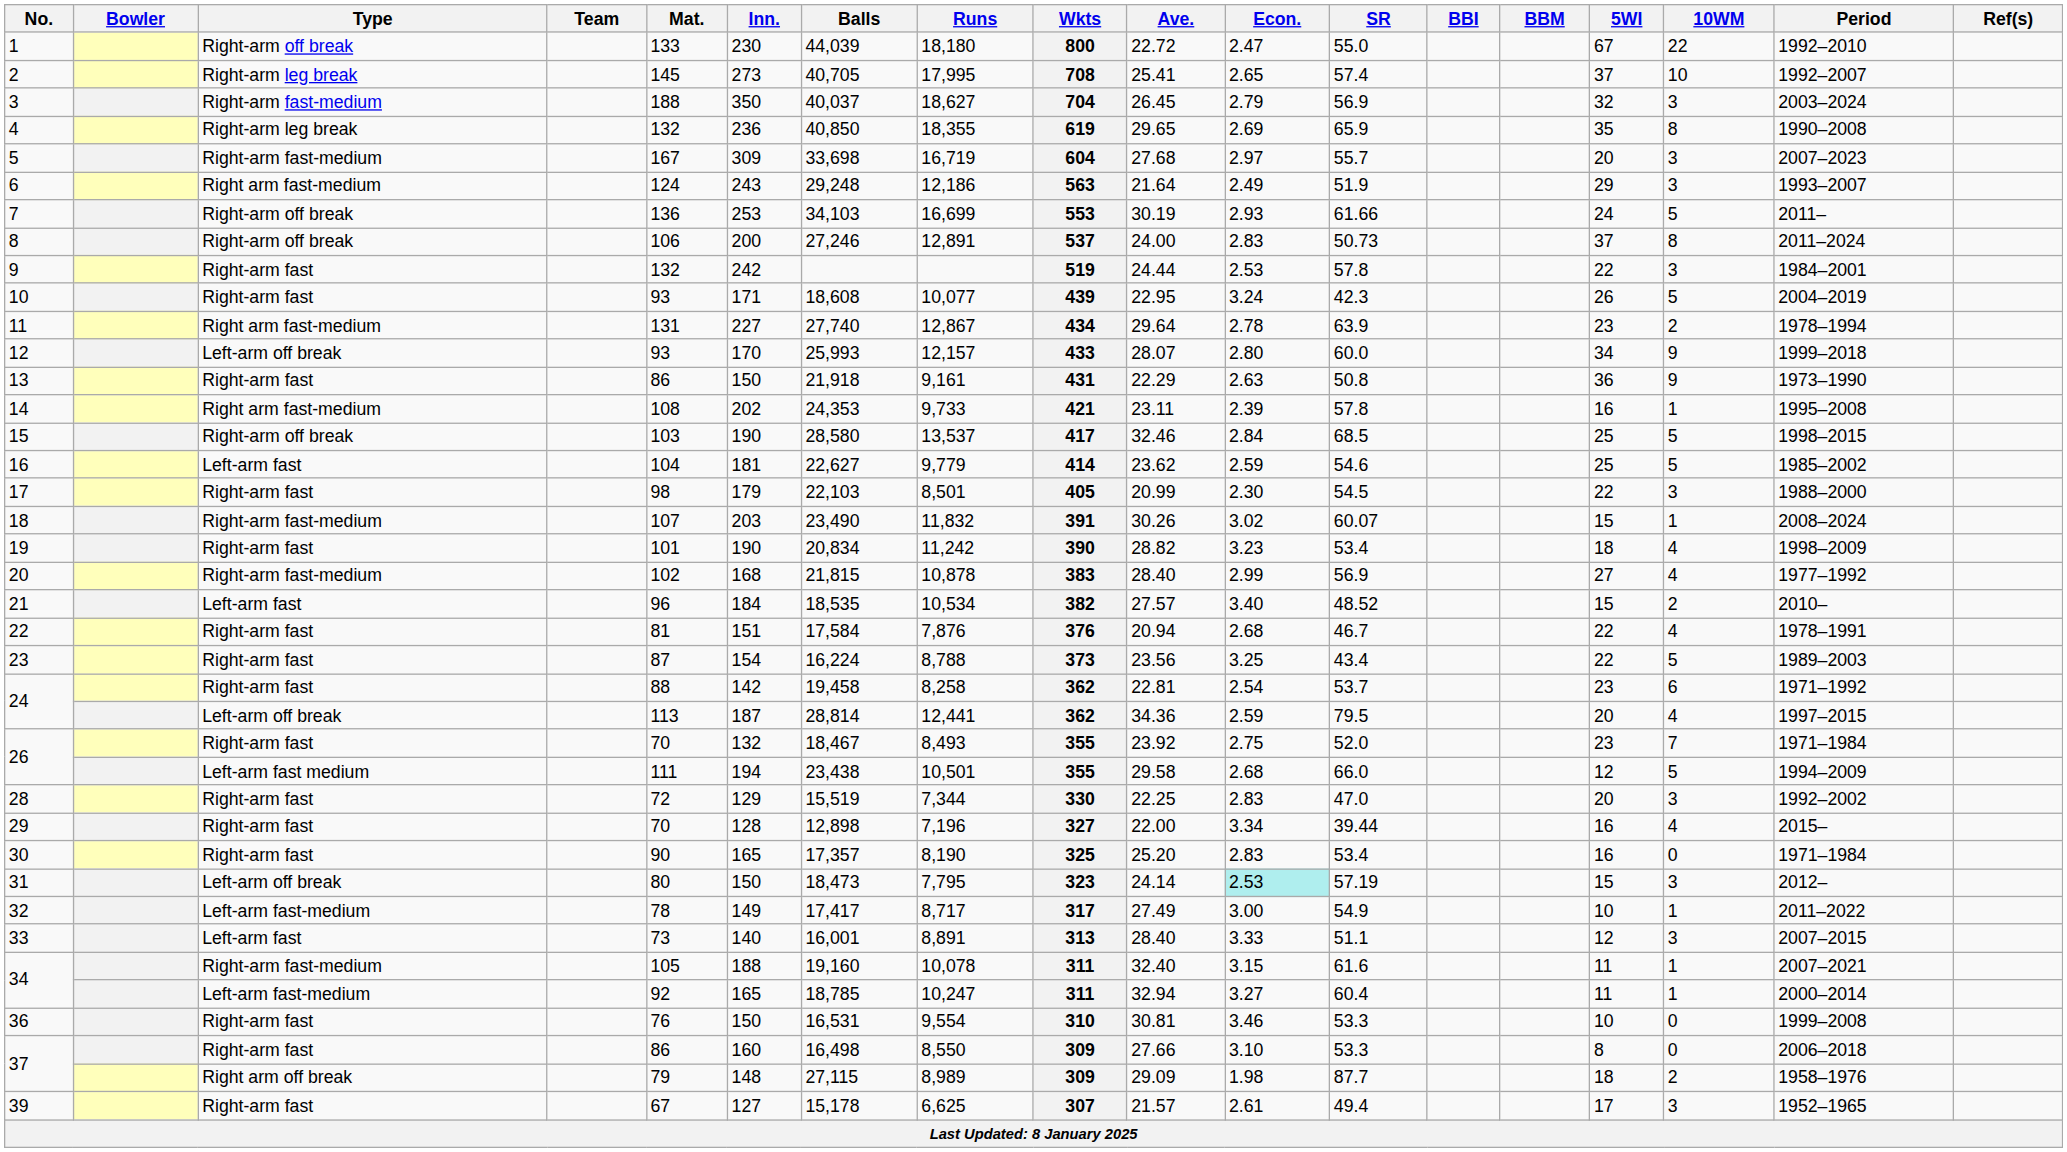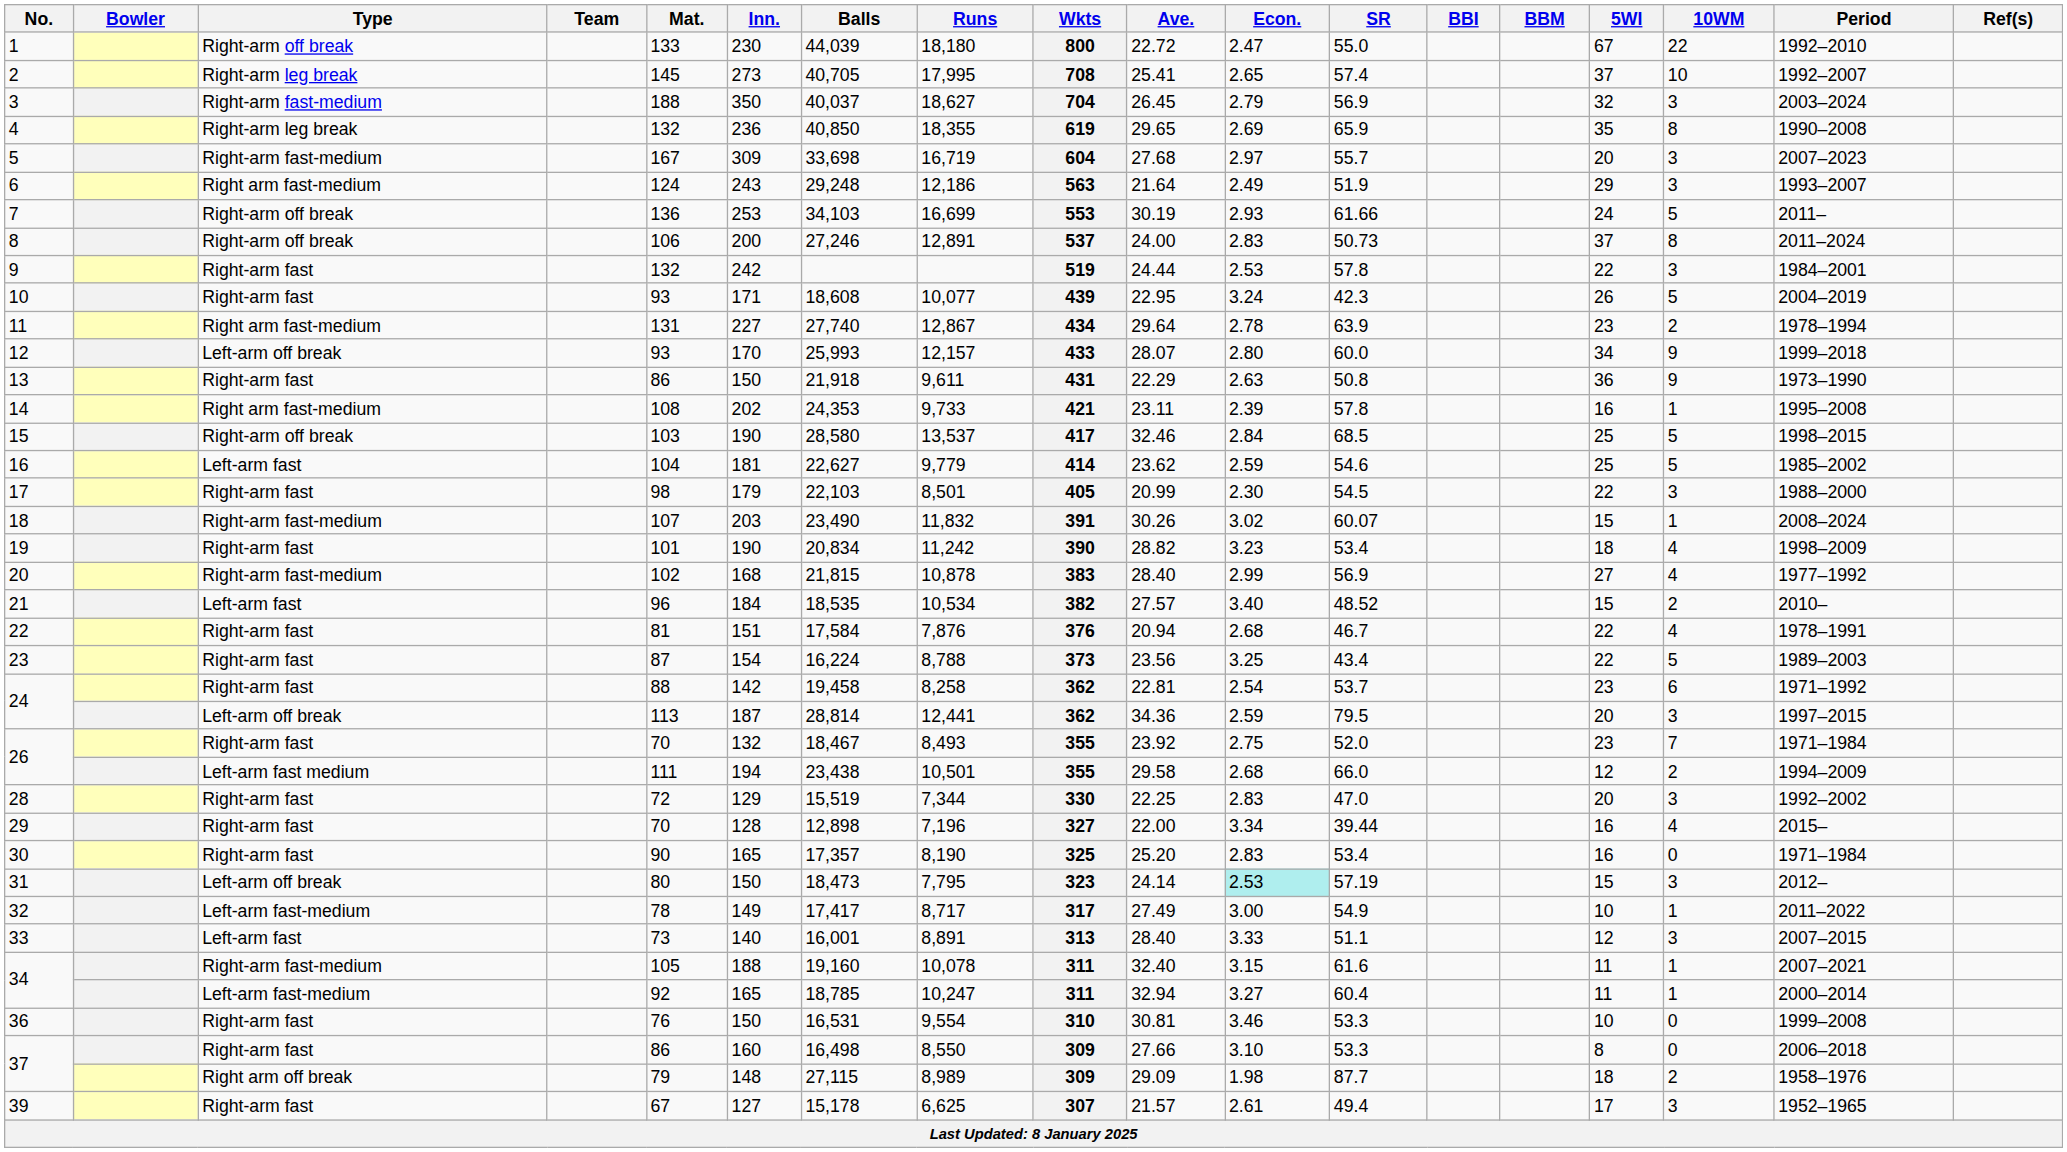(943, 380) 9,161 -> (943, 380) 9,611
(1673, 715) 4 -> (1673, 715) 3
(1673, 771) 5 -> (1673, 771) 2
